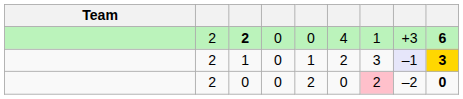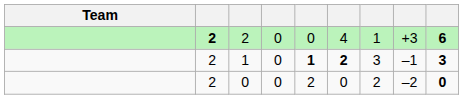(212, 37) normal -> (212, 37) bold
(245, 37) bold -> (245, 37) normal
(311, 60) normal -> (311, 60) bold
(344, 60) normal -> (344, 60) bold
(410, 60) lavender background -> (410, 60) no background
(442, 60) gold background -> (442, 60) no background
(377, 82) pink background -> (377, 82) no background
